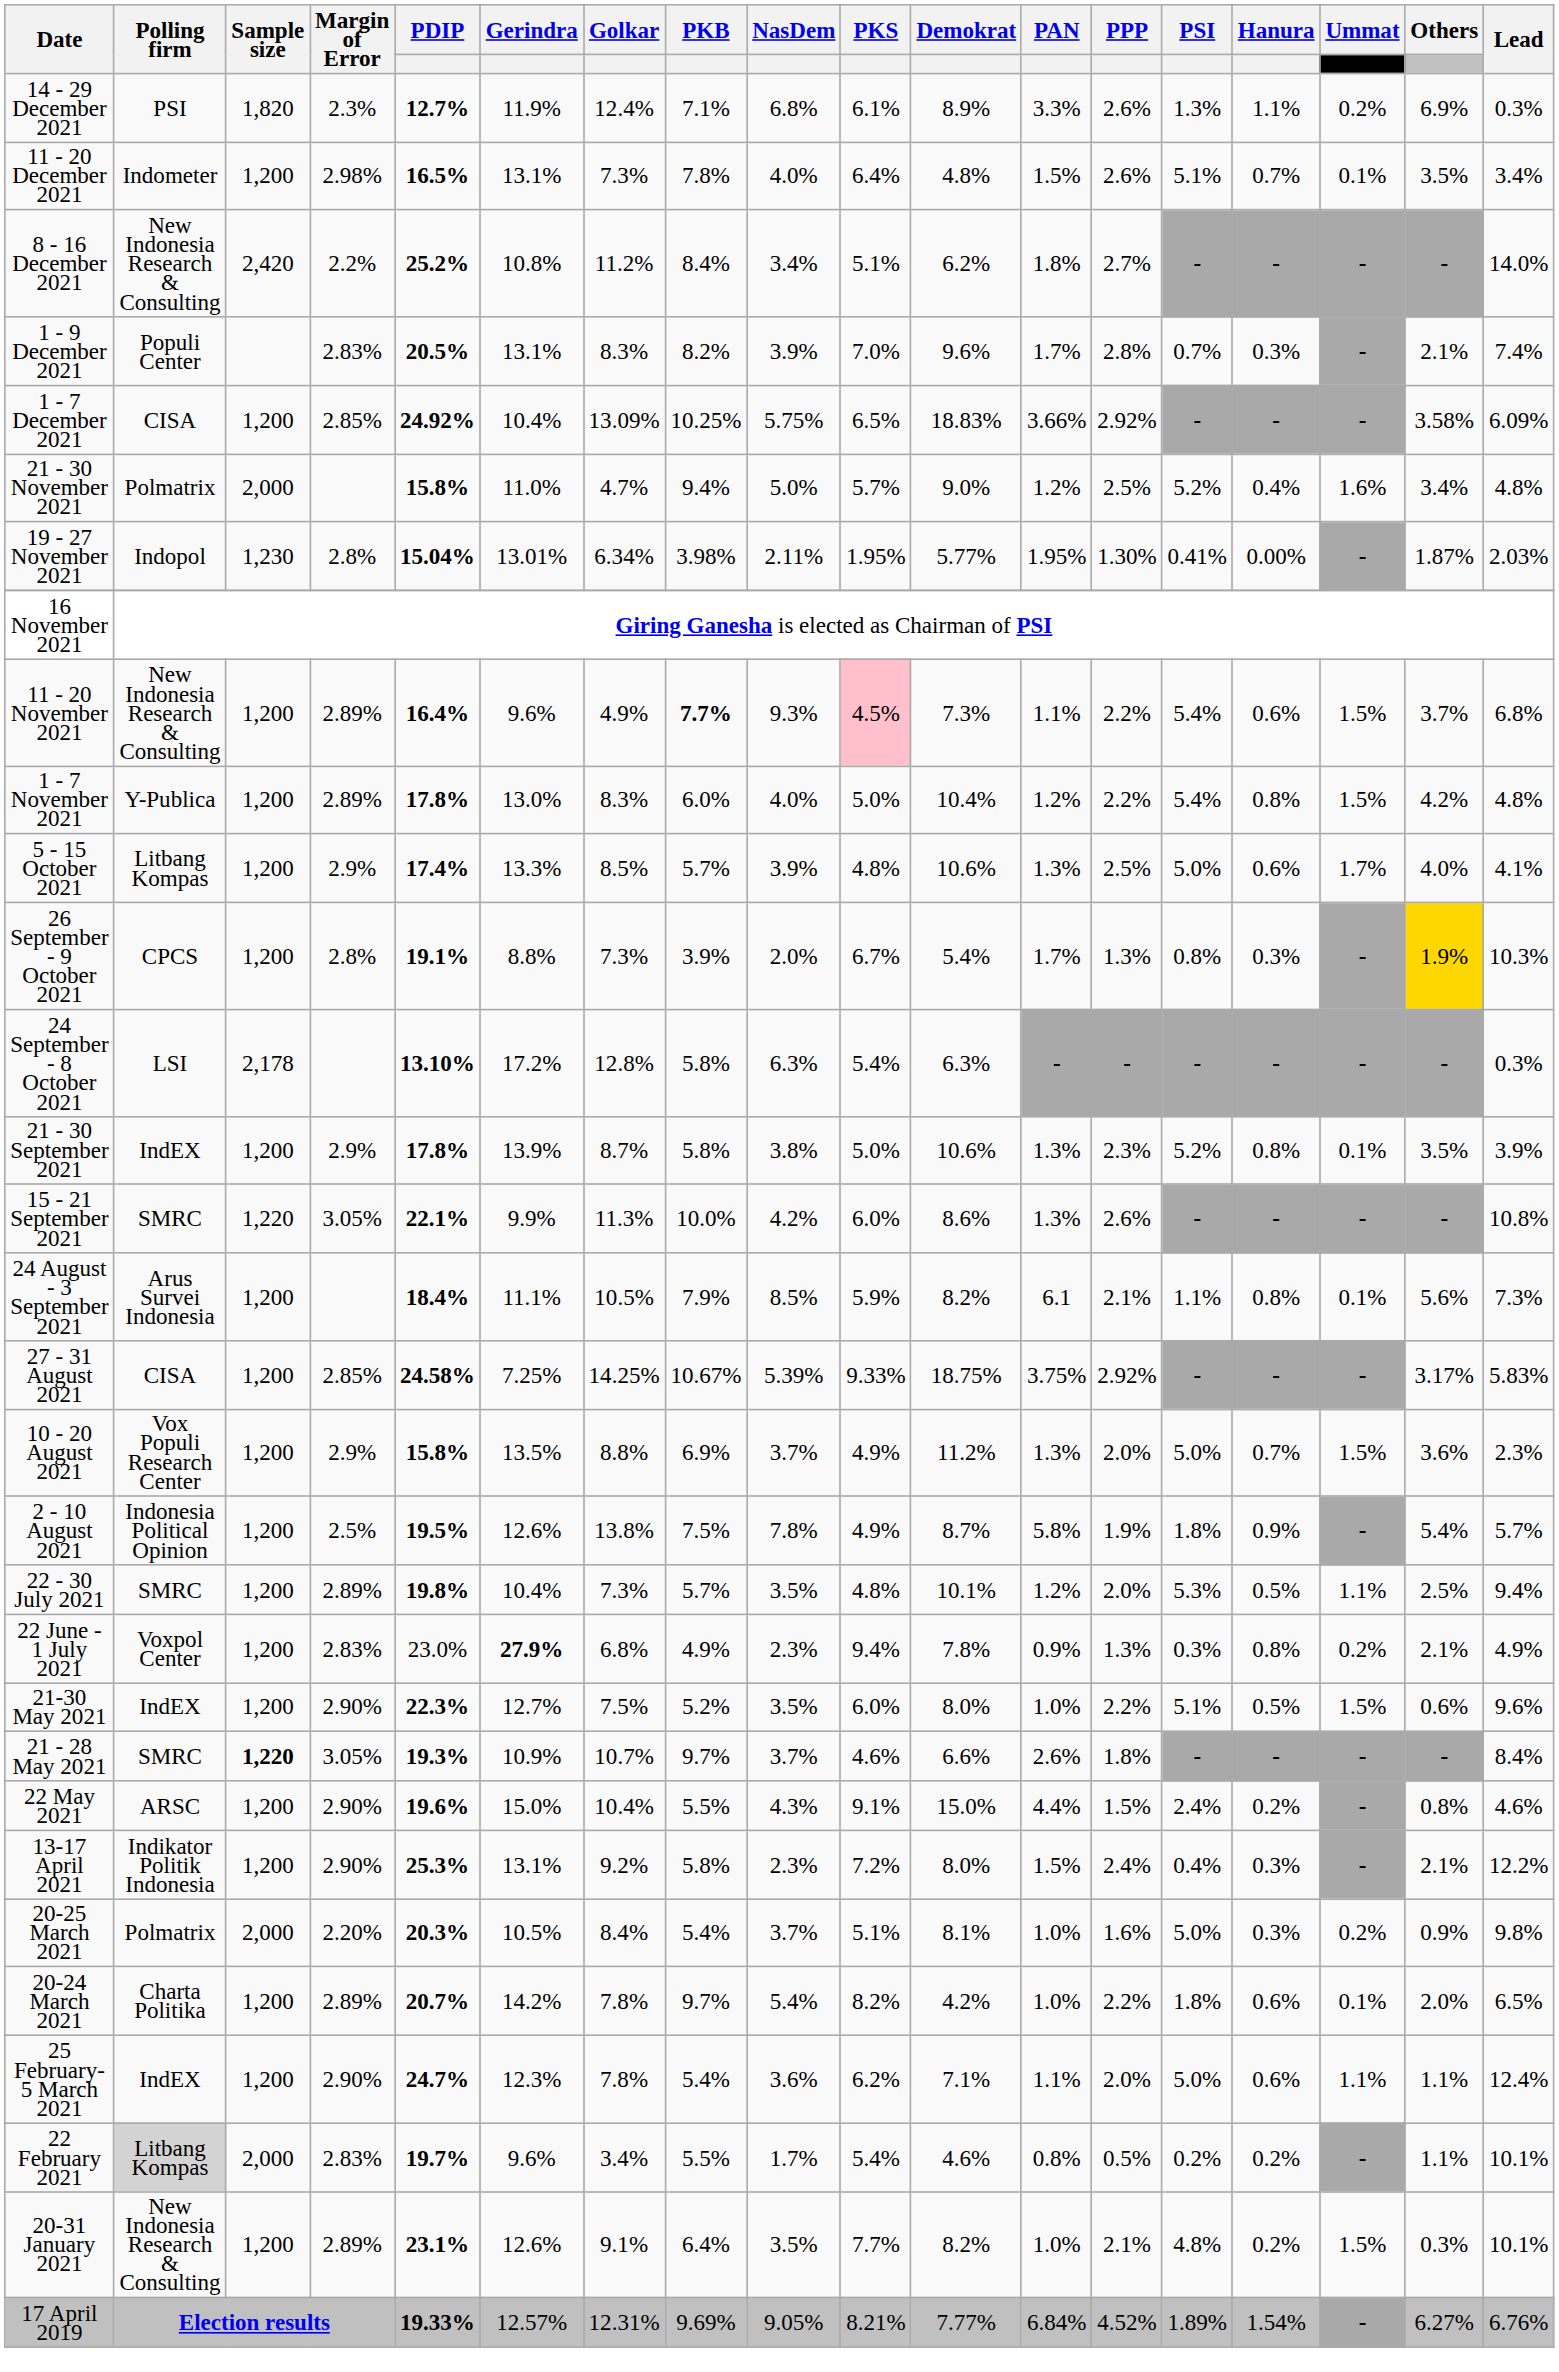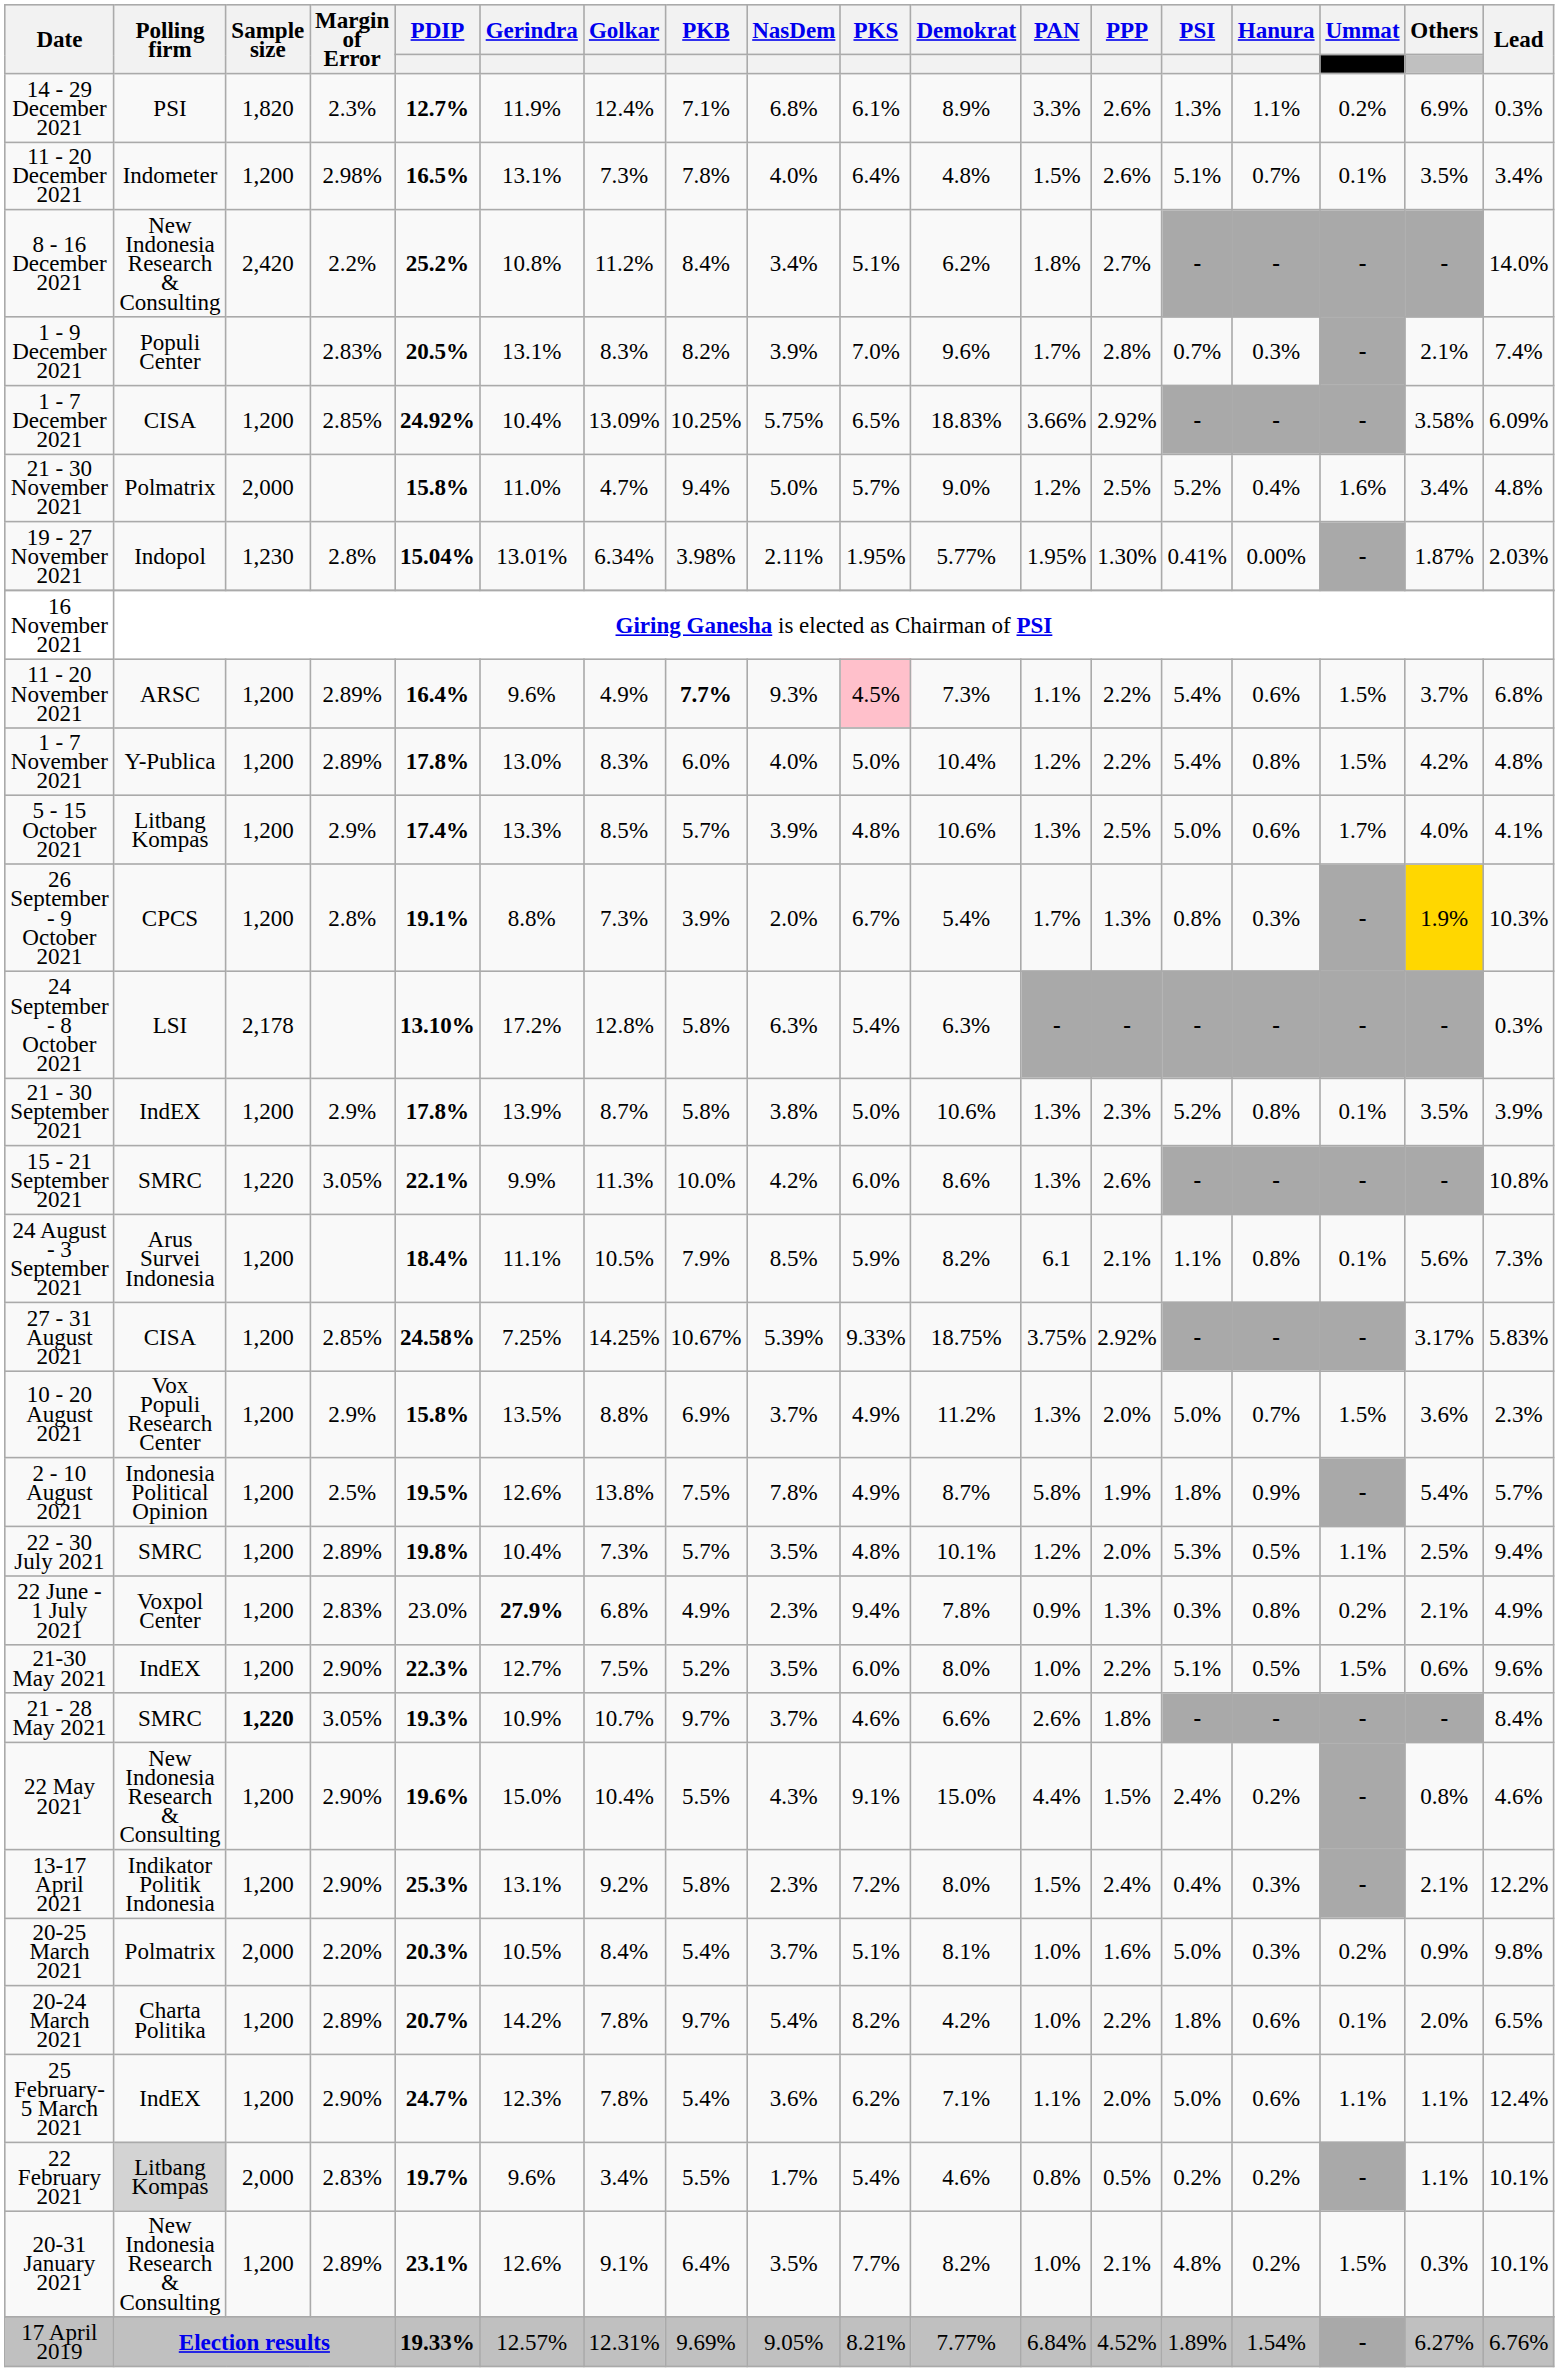(170, 713) New Indonesia Research & Consulting -> (170, 693) ARSC
(170, 1806) ARSC -> (170, 1796) New Indonesia Research & Consulting
